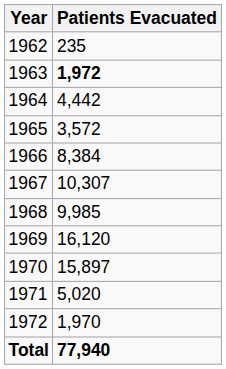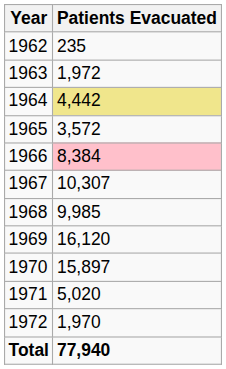(79, 73) bold -> (79, 73) normal
(79, 101) no background -> (79, 101) khaki background
(79, 156) no background -> (79, 156) pink background
